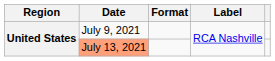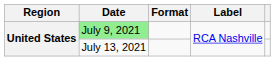(111, 30) no background -> (111, 30) lightgreen background
(114, 47) lightsalmon background -> (114, 47) no background
